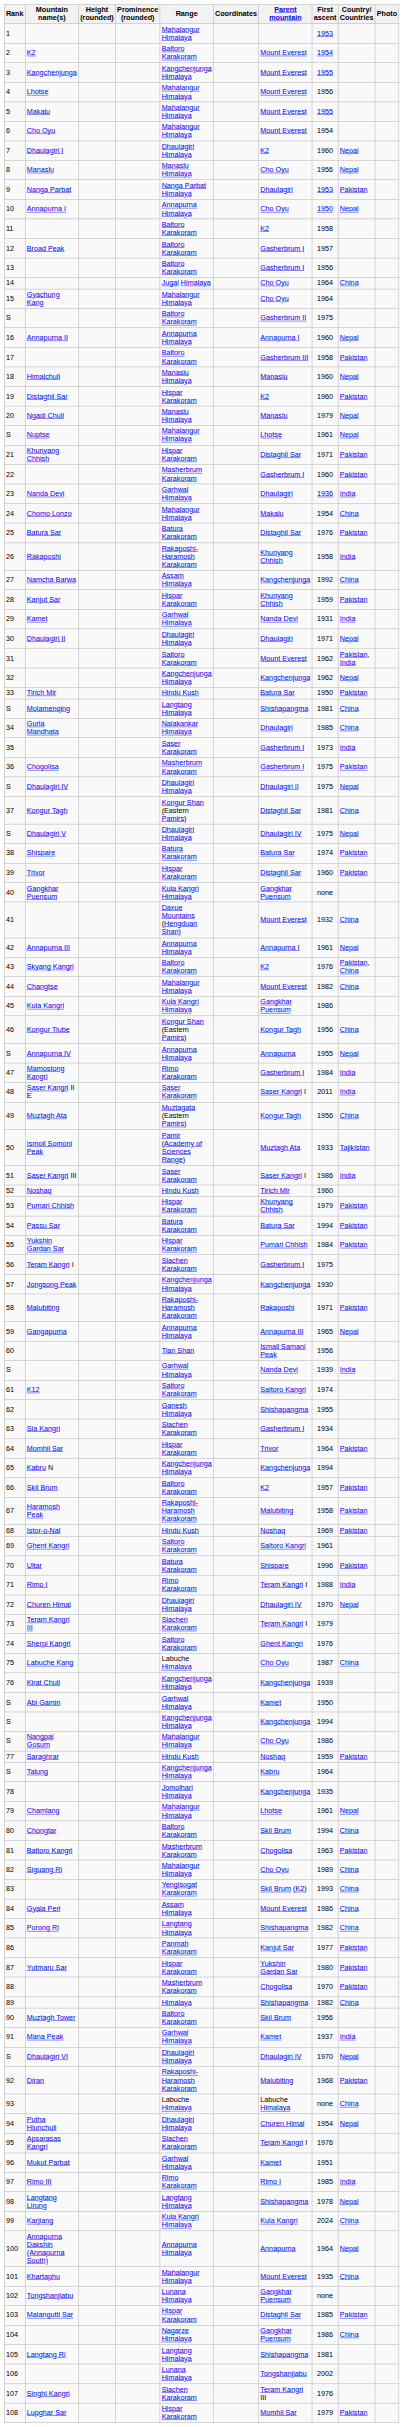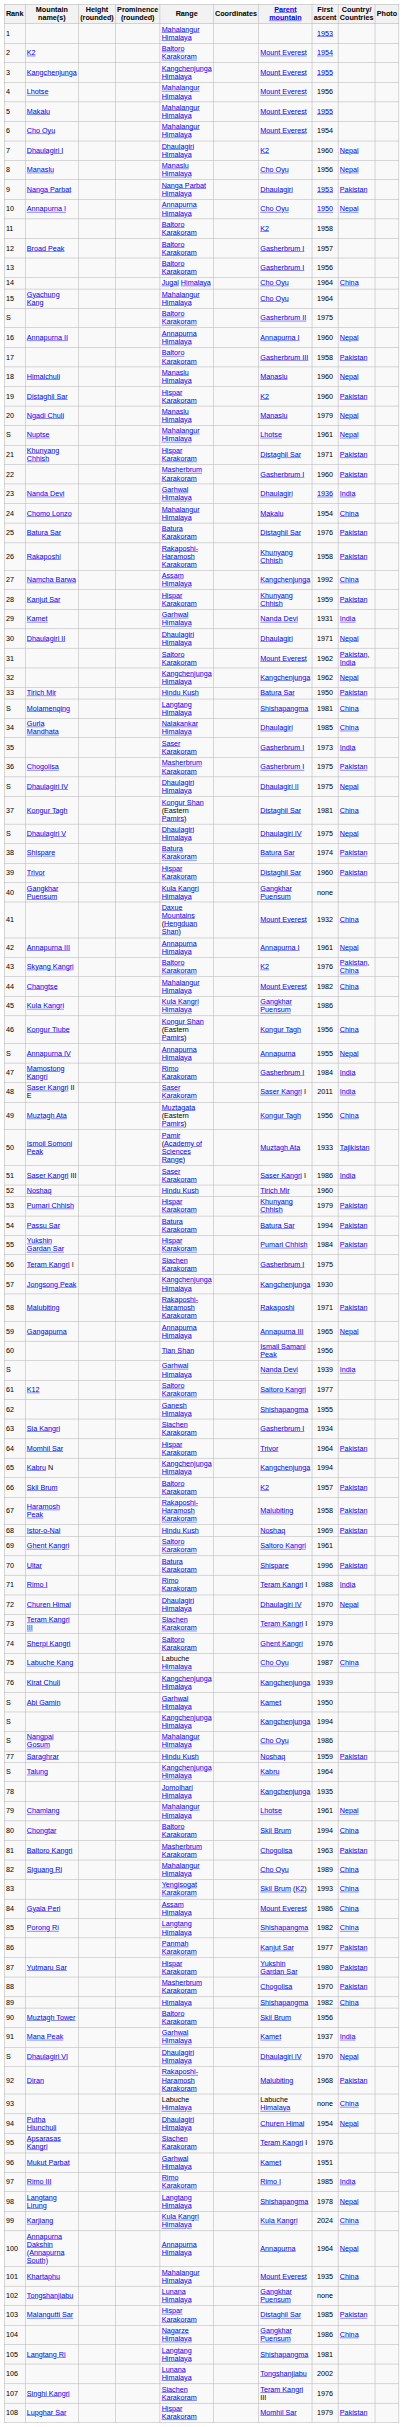(348, 556) India -> (354, 556) Pakistan
(325, 1390) 1974 -> (325, 1390) 1977
